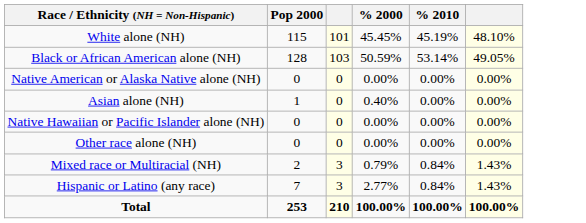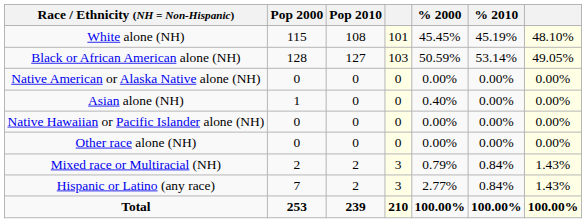+ column: (356, 15)
